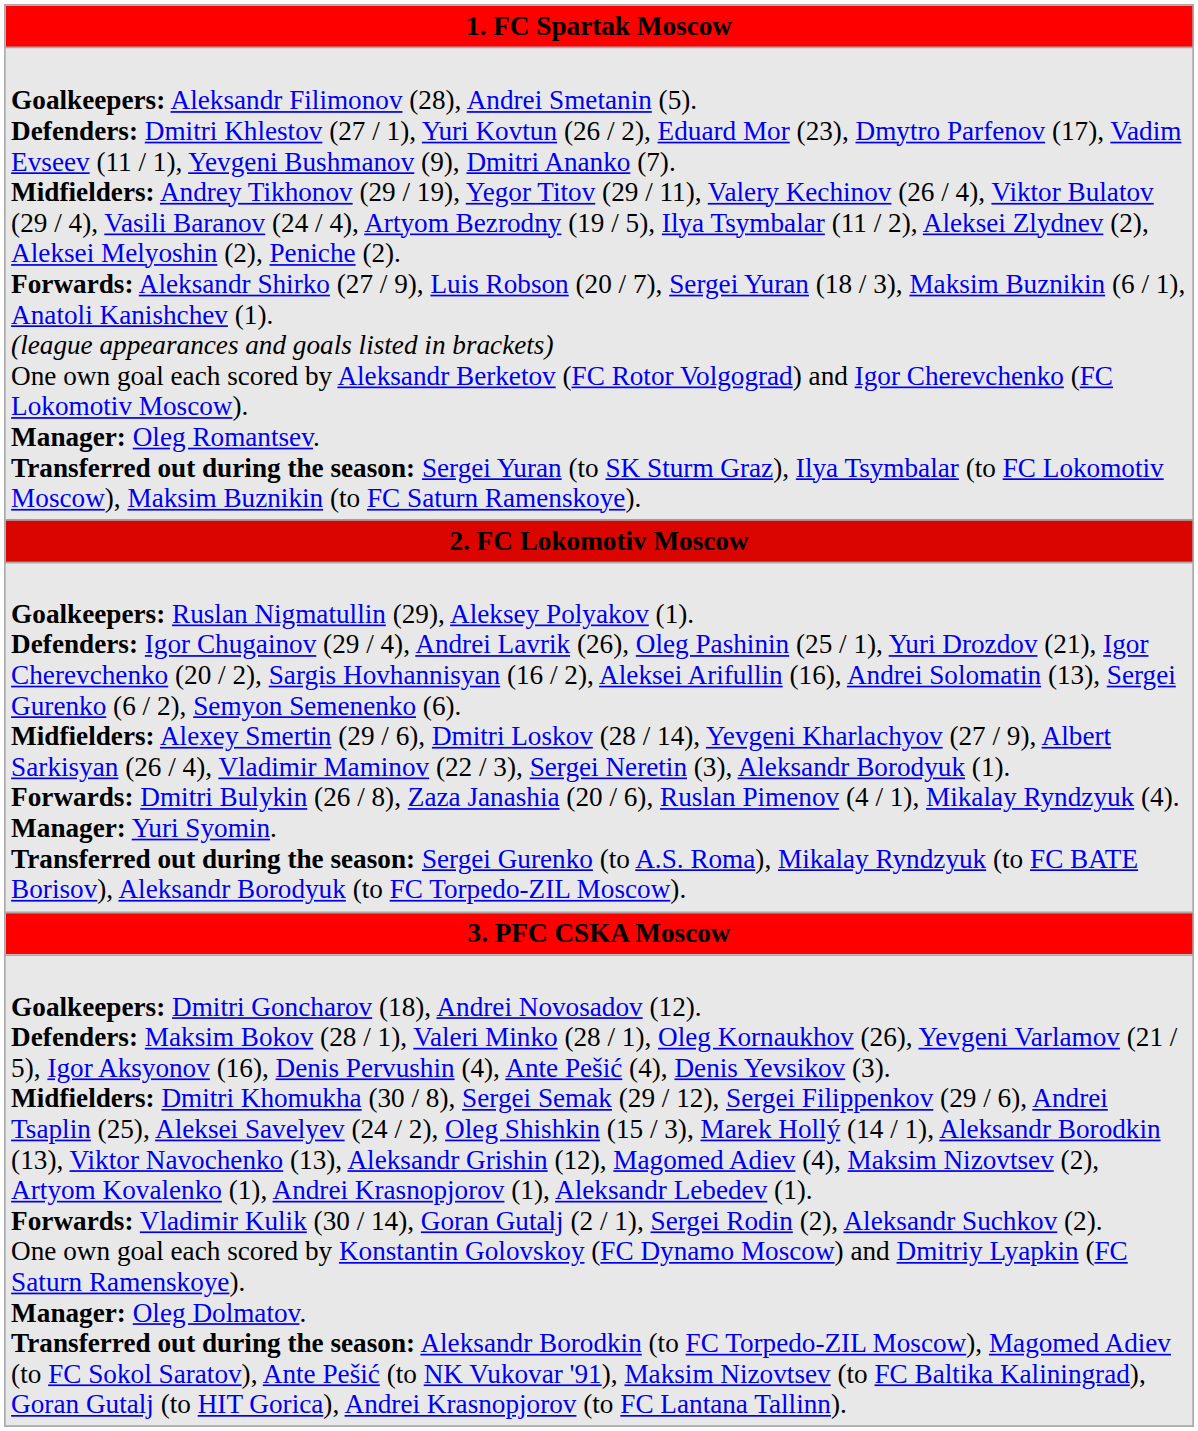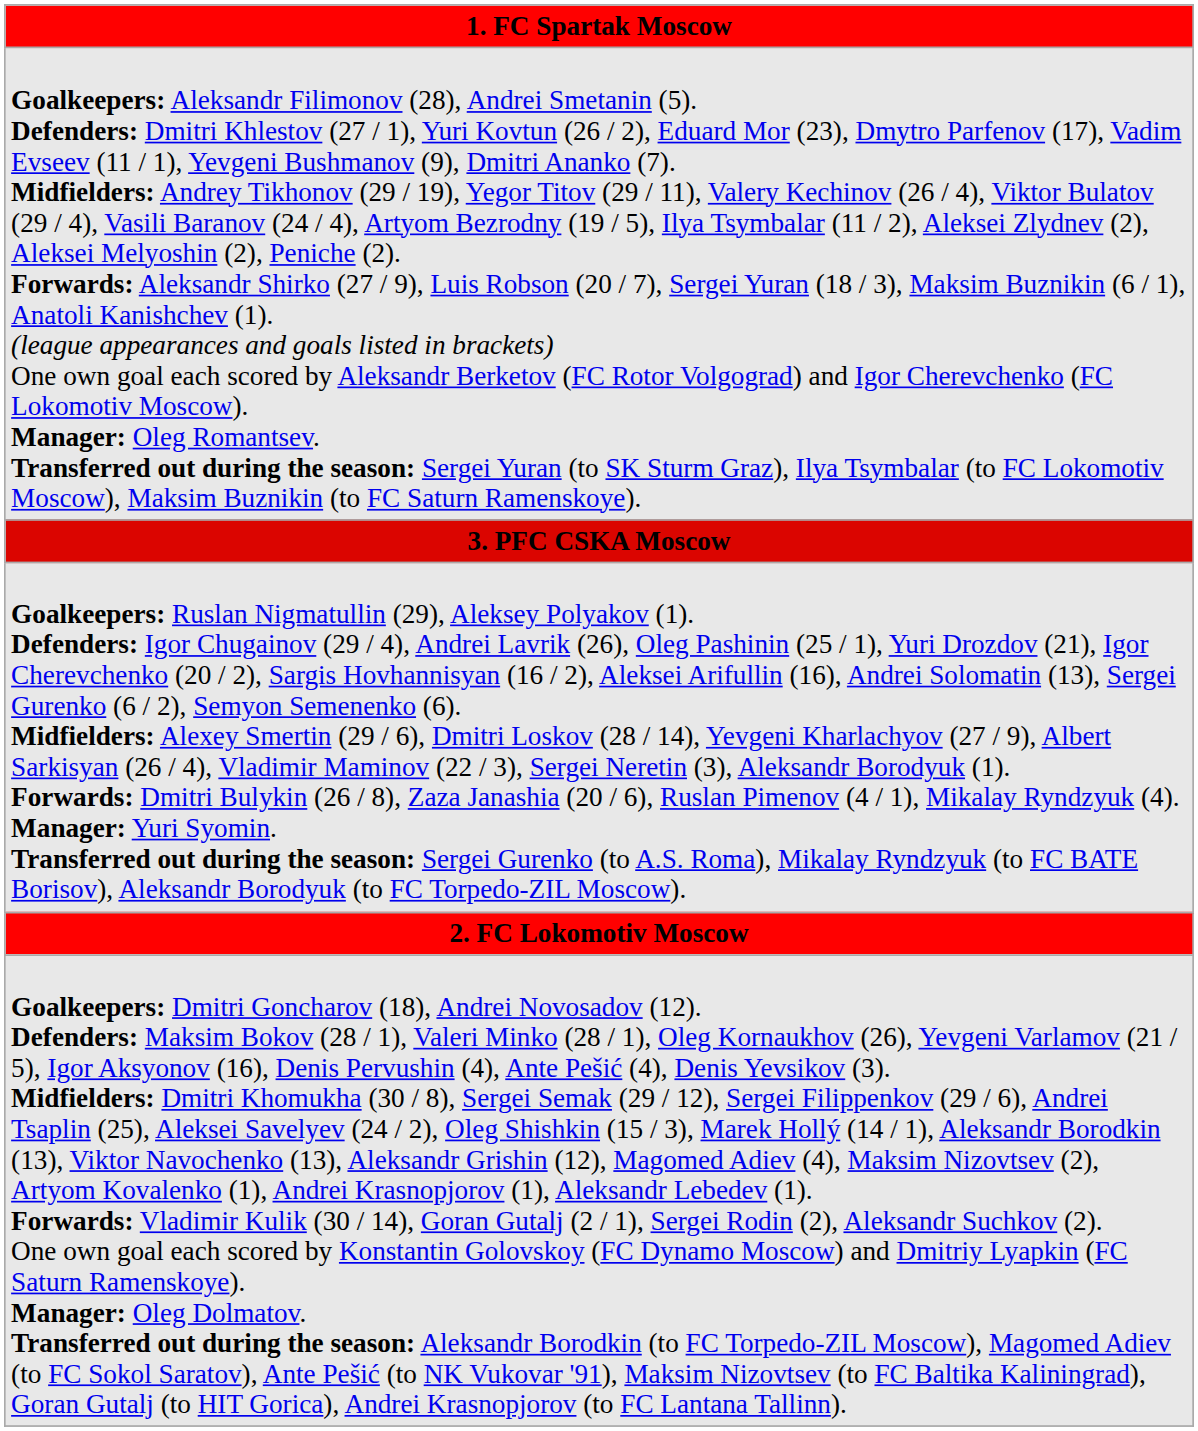(599, 540) 2. FC Lokomotiv Moscow -> (599, 540) 3. PFC CSKA Moscow
(599, 933) 3. PFC CSKA Moscow -> (599, 933) 2. FC Lokomotiv Moscow
